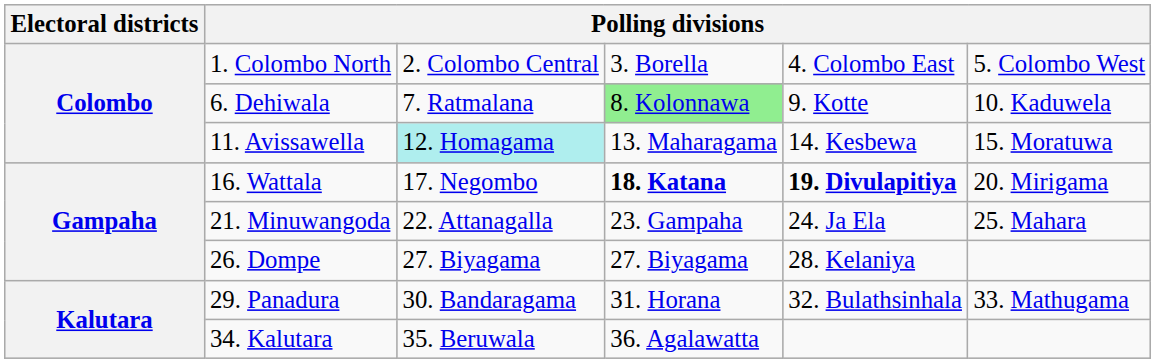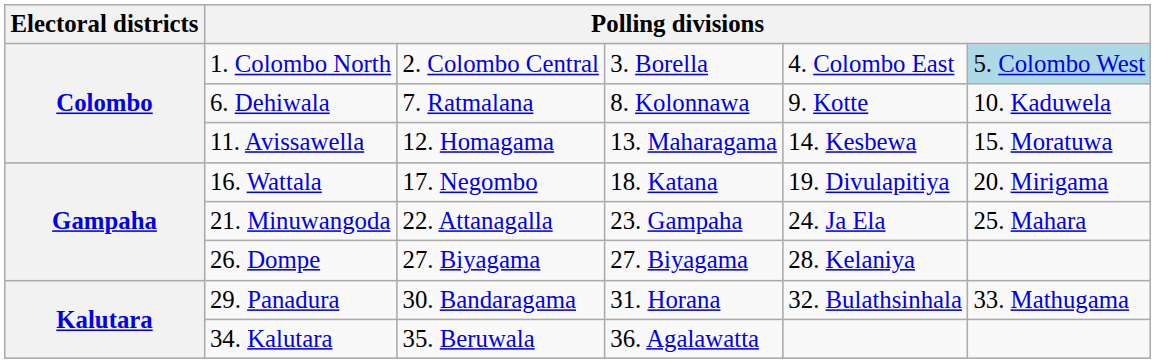(1059, 63) no background -> (1059, 63) lightblue background
(680, 102) lightgreen background -> (680, 102) no background
(478, 142) paleturquoise background -> (478, 142) no background
(668, 181) bold -> (664, 181) normal
(872, 181) bold -> (869, 181) normal
